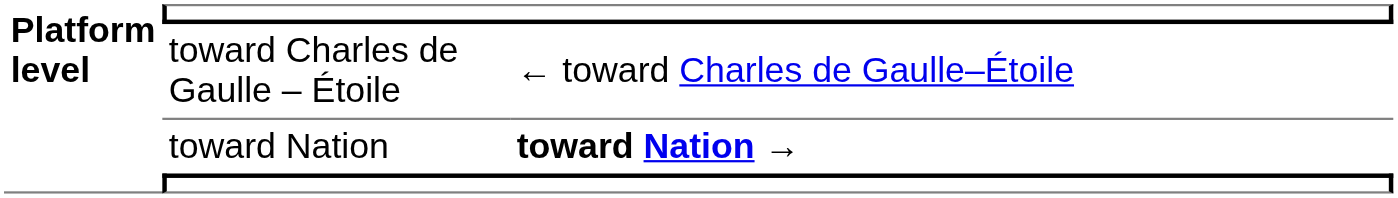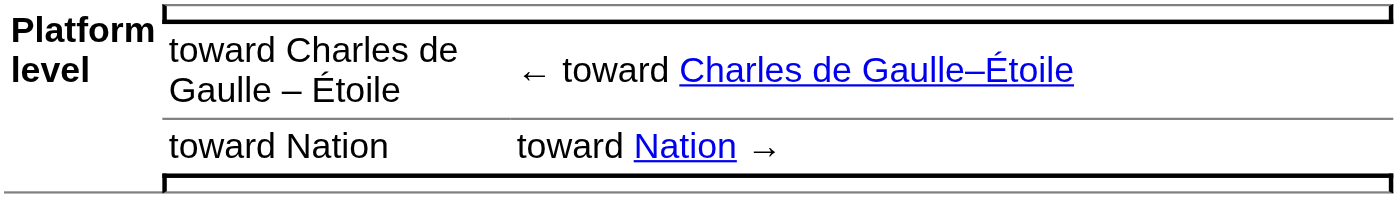(658, 146) bold -> (650, 146) normal
